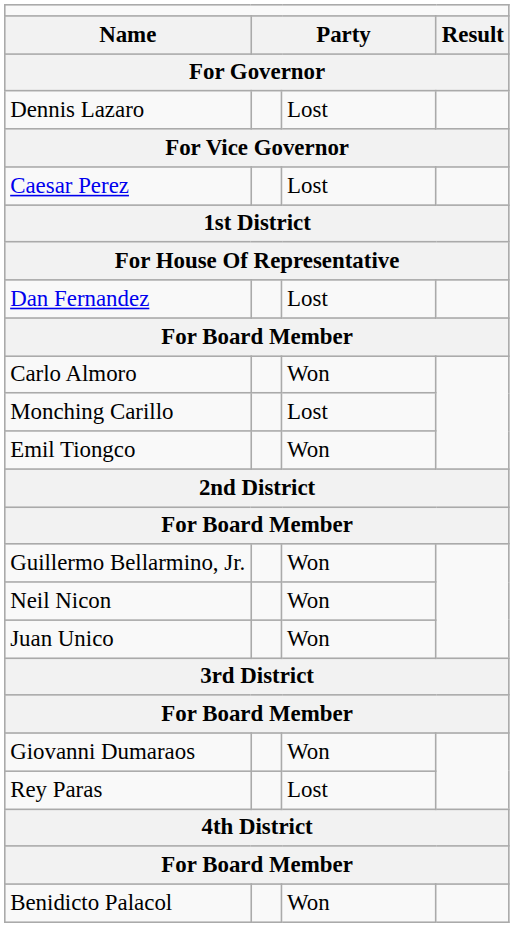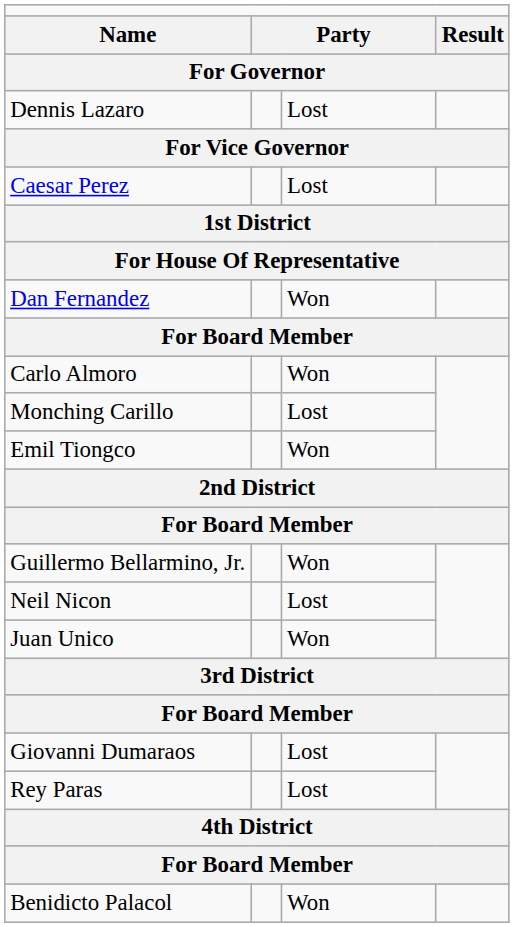(307, 298) Lost -> (308, 298) Won
(308, 600) Won -> (307, 600) Lost
(308, 751) Won -> (307, 751) Lost
